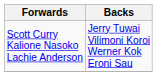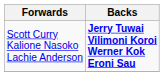(119, 46) normal -> (122, 46) bold
